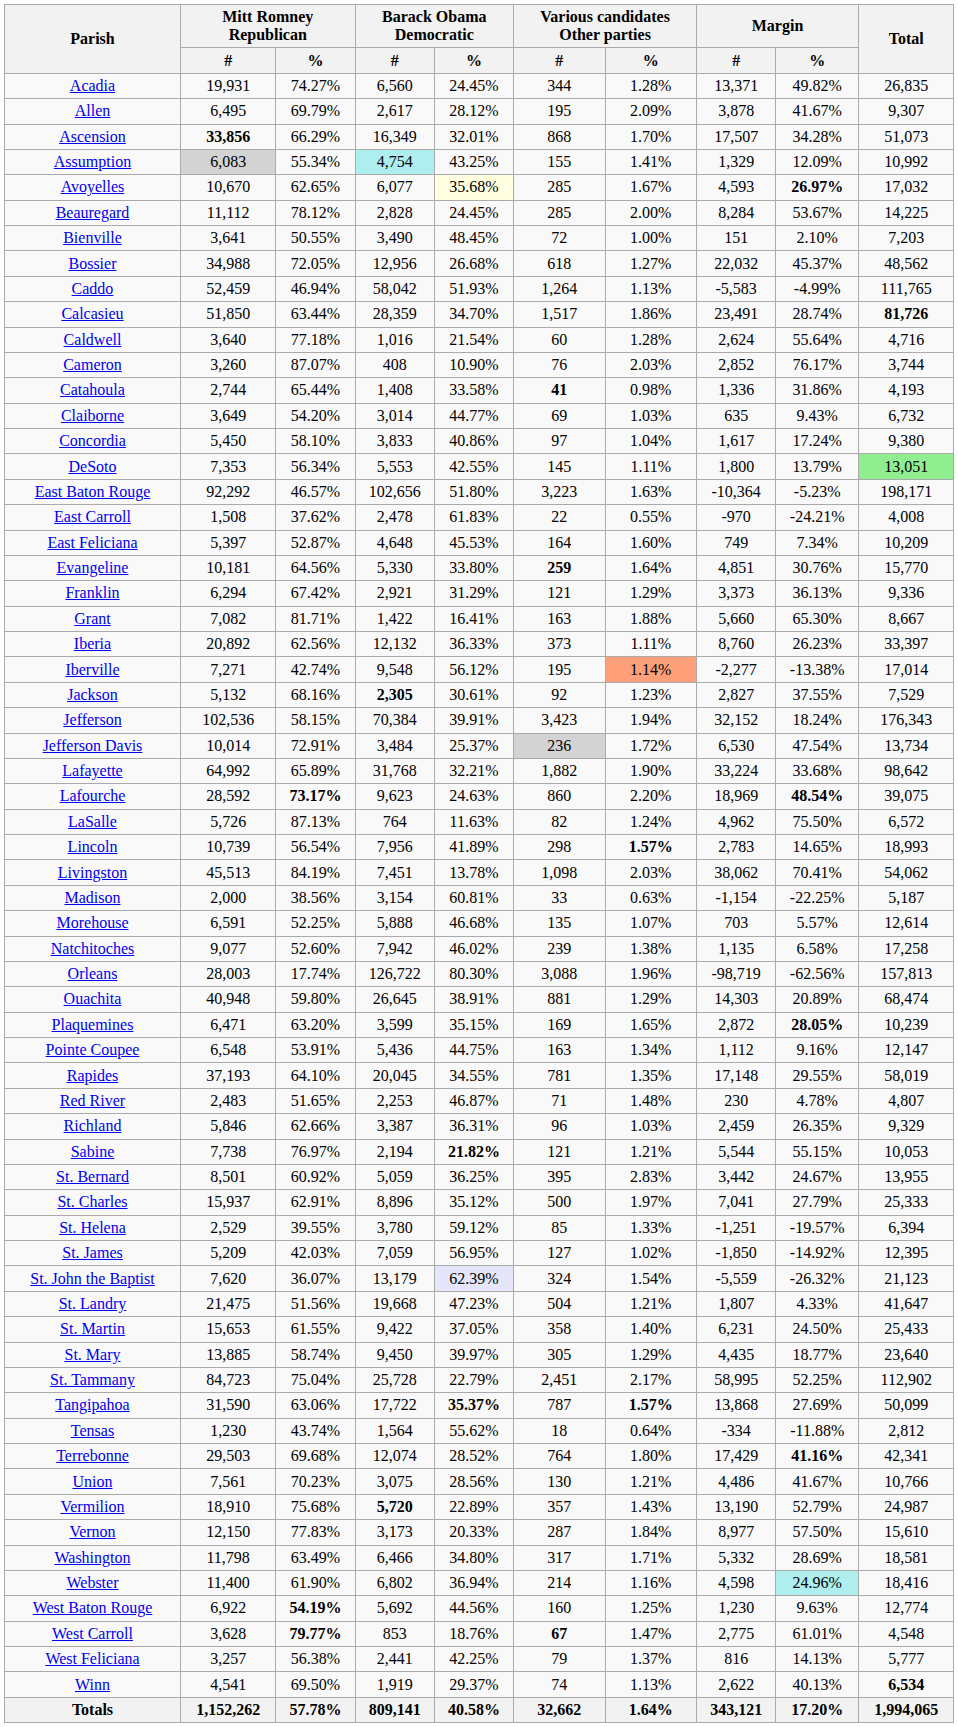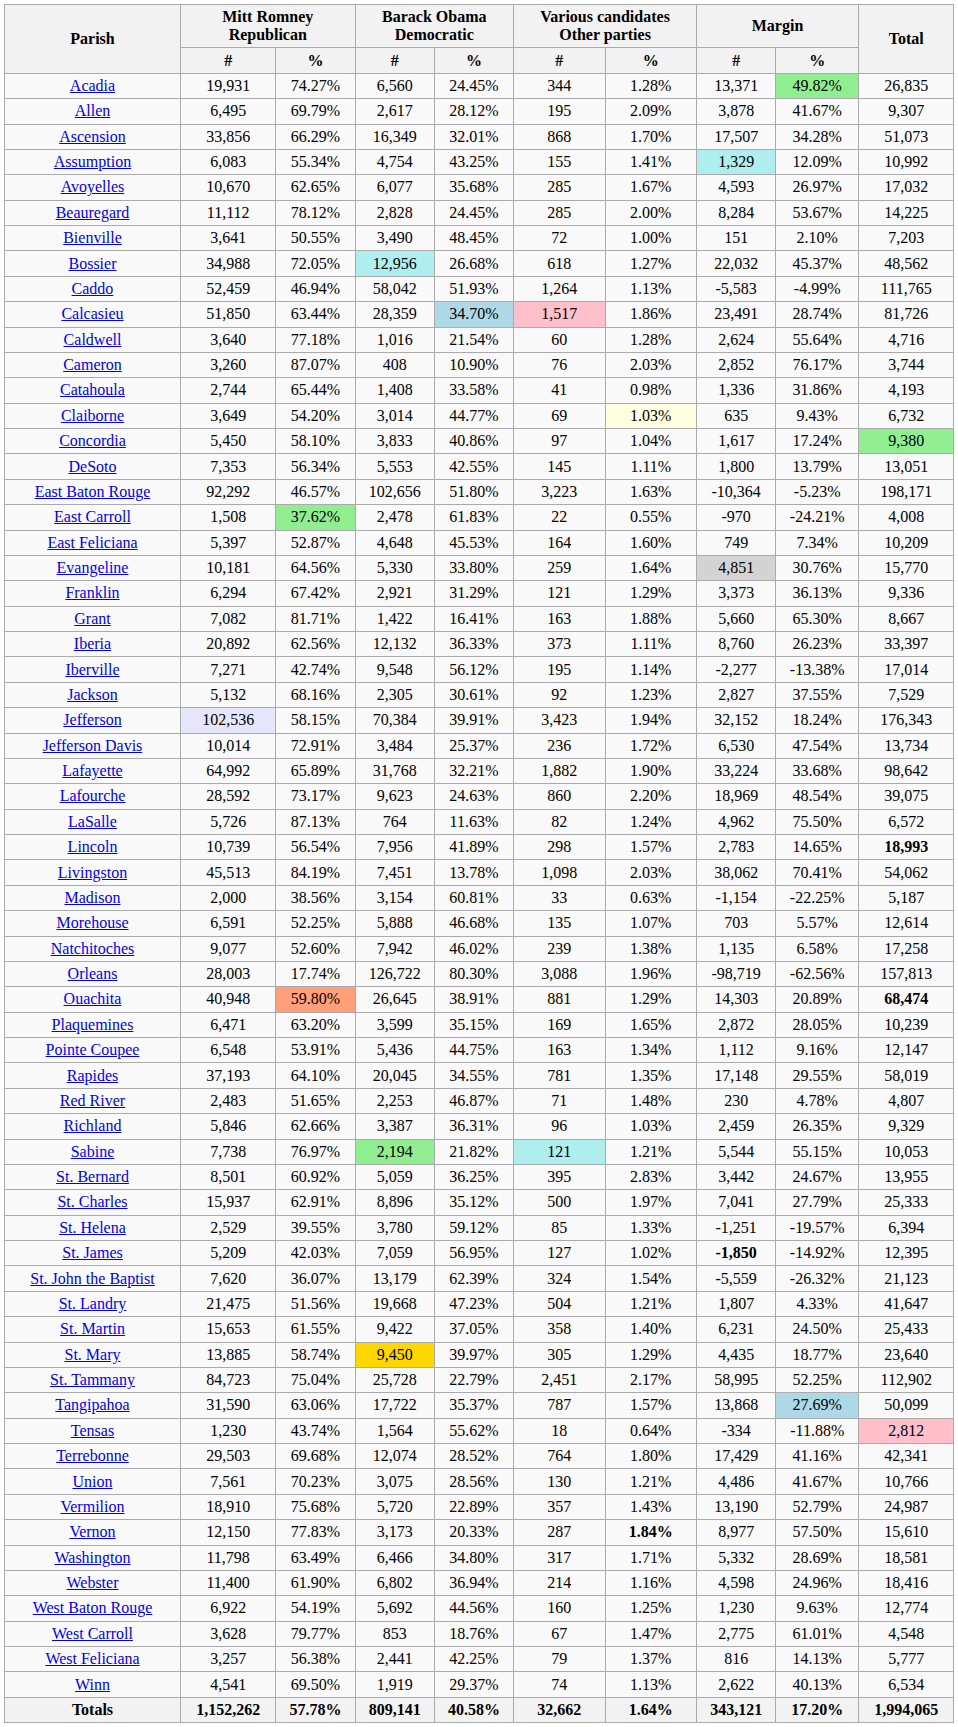(817, 85) no background -> (817, 85) lightgreen background
(228, 136) bold -> (228, 136) normal
(228, 162) lightgrey background -> (228, 162) no background
(395, 162) paleturquoise background -> (395, 162) no background
(736, 162) no background -> (736, 162) paleturquoise background
(474, 187) lightyellow background -> (474, 187) no background
(817, 187) bold -> (817, 187) normal
(395, 263) no background -> (395, 263) paleturquoise background
(474, 314) no background -> (474, 314) lightblue background
(559, 314) no background -> (559, 314) pink background
(906, 314) bold -> (906, 314) normal
(559, 390) bold -> (559, 390) normal
(651, 415) no background -> (651, 415) lightyellow background
(906, 441) no background -> (906, 441) lightgreen background
(906, 466) lightgreen background -> (906, 466) no background
(315, 517) no background -> (315, 517) lightgreen background
(559, 568) bold -> (559, 568) normal
(736, 568) no background -> (736, 568) lightgrey background
(651, 669) lightsalmon background -> (651, 669) no background
(395, 694) bold -> (395, 694) normal
(228, 720) no background -> (228, 720) lavender background
(559, 745) lightgrey background -> (559, 745) no background
(315, 796) bold -> (315, 796) normal
(817, 796) bold -> (817, 796) normal
(651, 847) bold -> (651, 847) normal
(906, 847) normal -> (906, 847) bold
(315, 999) no background -> (315, 999) lightsalmon background
(906, 999) normal -> (906, 999) bold
(817, 1024) bold -> (817, 1024) normal
(395, 1151) no background -> (395, 1151) lightgreen background
(474, 1151) bold -> (474, 1151) normal
(559, 1151) no background -> (559, 1151) paleturquoise background
(736, 1253) normal -> (736, 1253) bold
(474, 1278) lavender background -> (474, 1278) no background
(395, 1354) no background -> (395, 1354) gold background
(474, 1405) bold -> (474, 1405) normal
(651, 1405) bold -> (651, 1405) normal
(817, 1405) no background -> (817, 1405) lightblue background
(906, 1430) no background -> (906, 1430) pink background
(817, 1456) bold -> (817, 1456) normal
(395, 1506) bold -> (395, 1506) normal
(651, 1532) normal -> (651, 1532) bold
(817, 1583) paleturquoise background -> (817, 1583) no background
(315, 1608) bold -> (315, 1608) normal
(315, 1633) bold -> (315, 1633) normal
(559, 1633) bold -> (559, 1633) normal
(906, 1684) bold -> (906, 1684) normal
